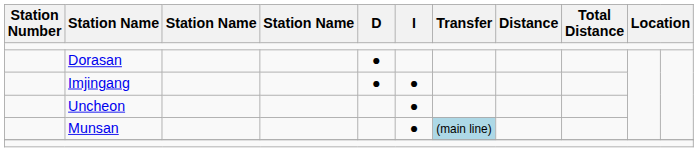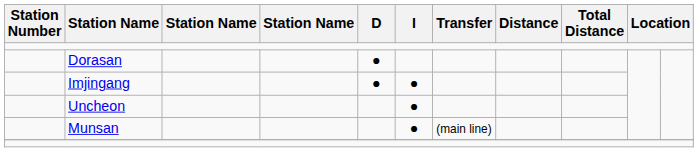(464, 129) lightblue background -> (464, 129) no background
